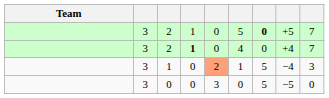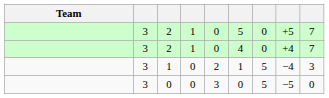(264, 31) bold -> (264, 31) normal
(193, 49) bold -> (193, 49) normal
(217, 67) lightsalmon background -> (217, 67) no background
